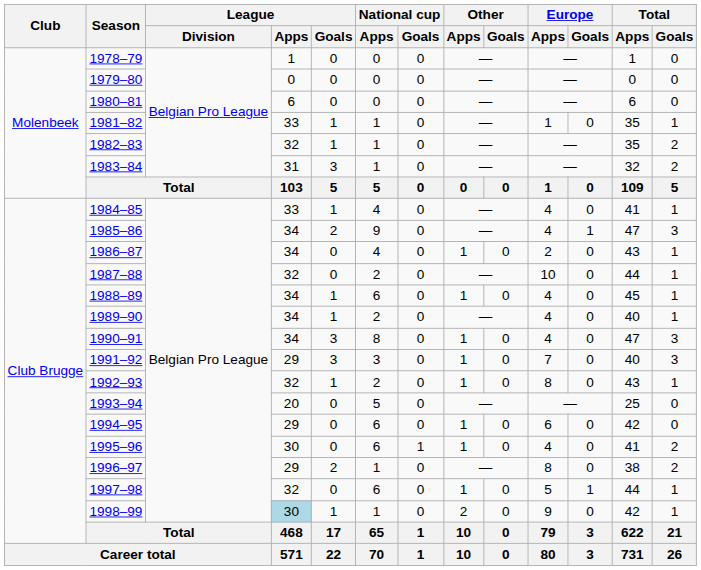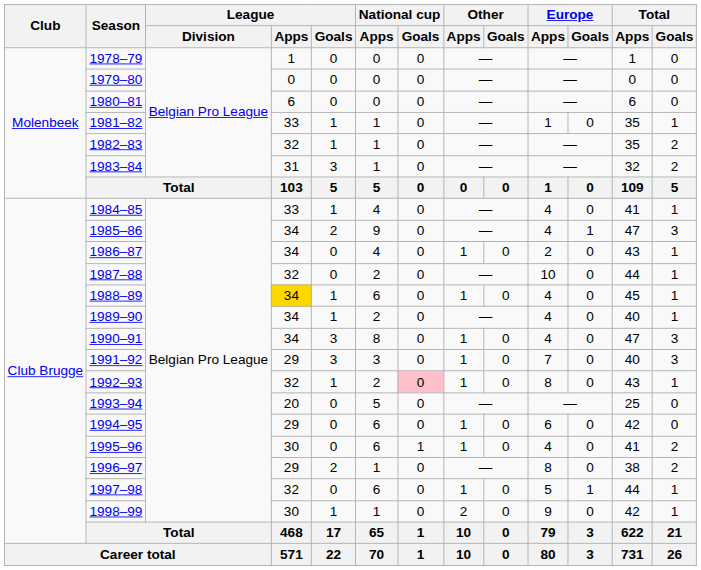(291, 295) no background -> (291, 295) gold background
(421, 381) no background -> (421, 381) pink background
(291, 511) lightblue background -> (291, 511) no background
